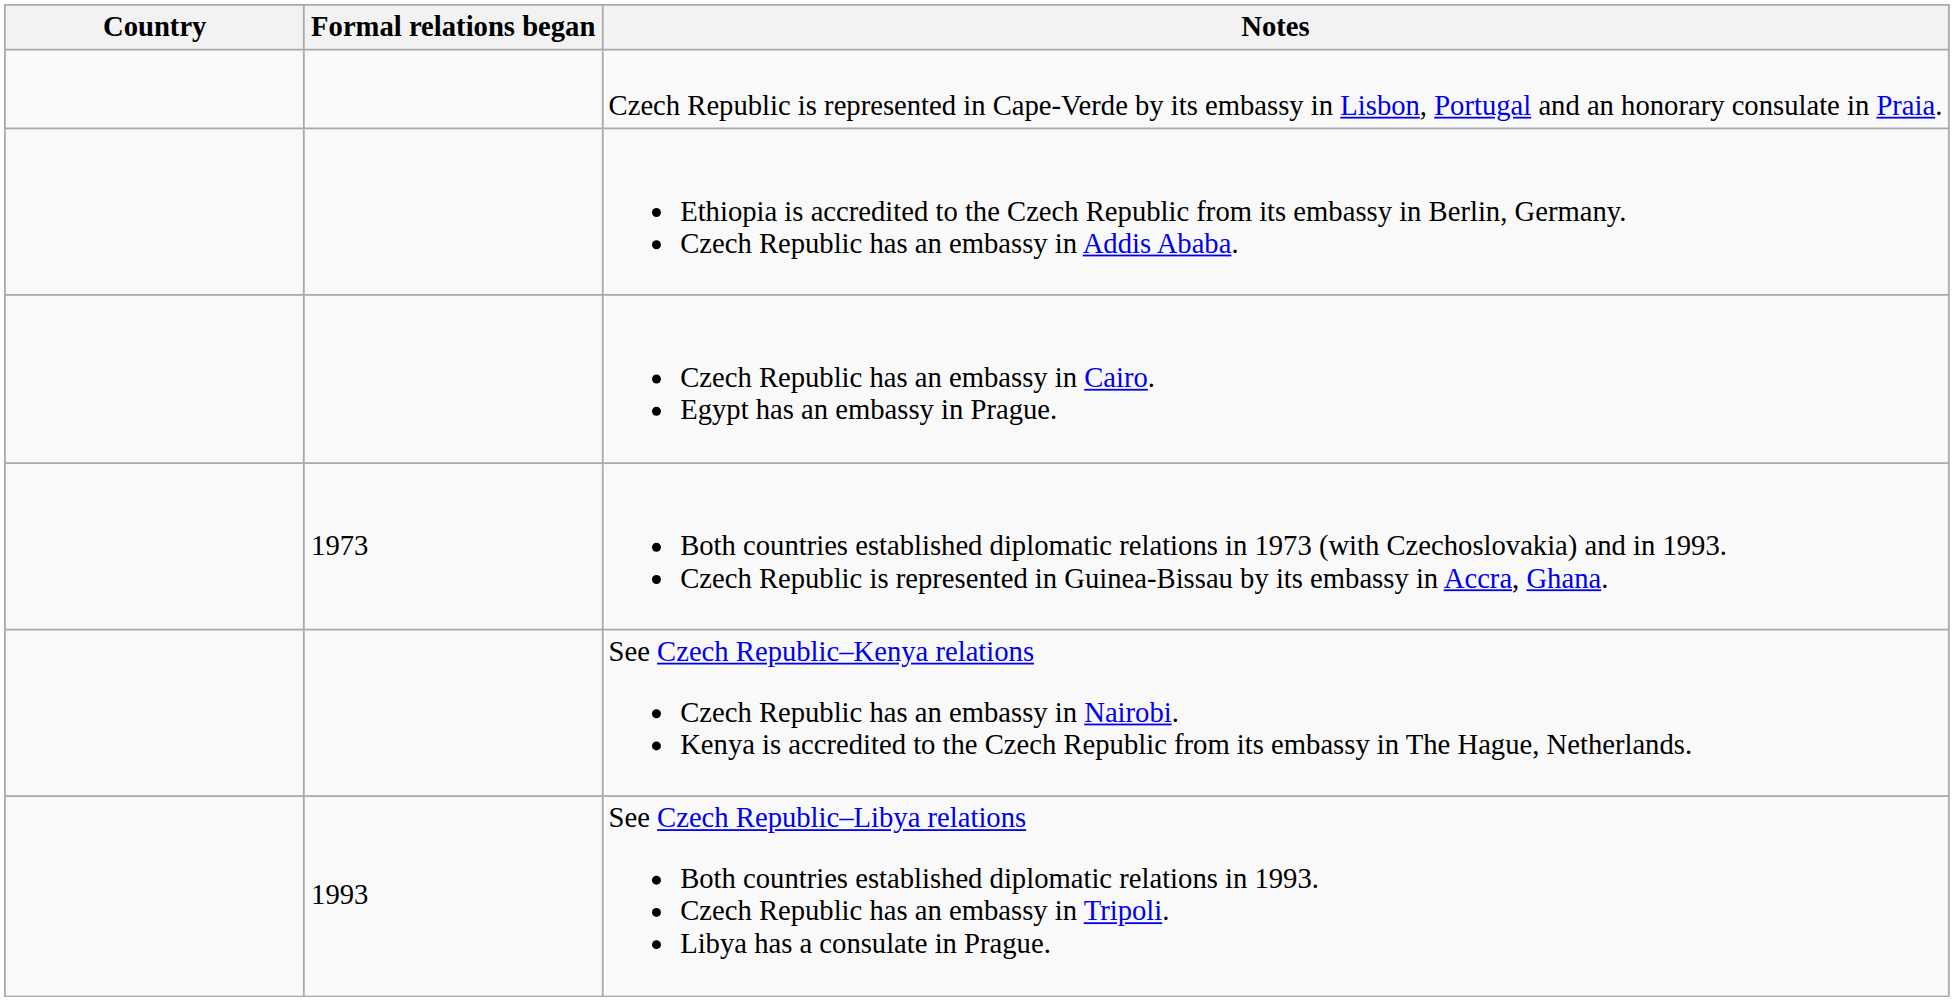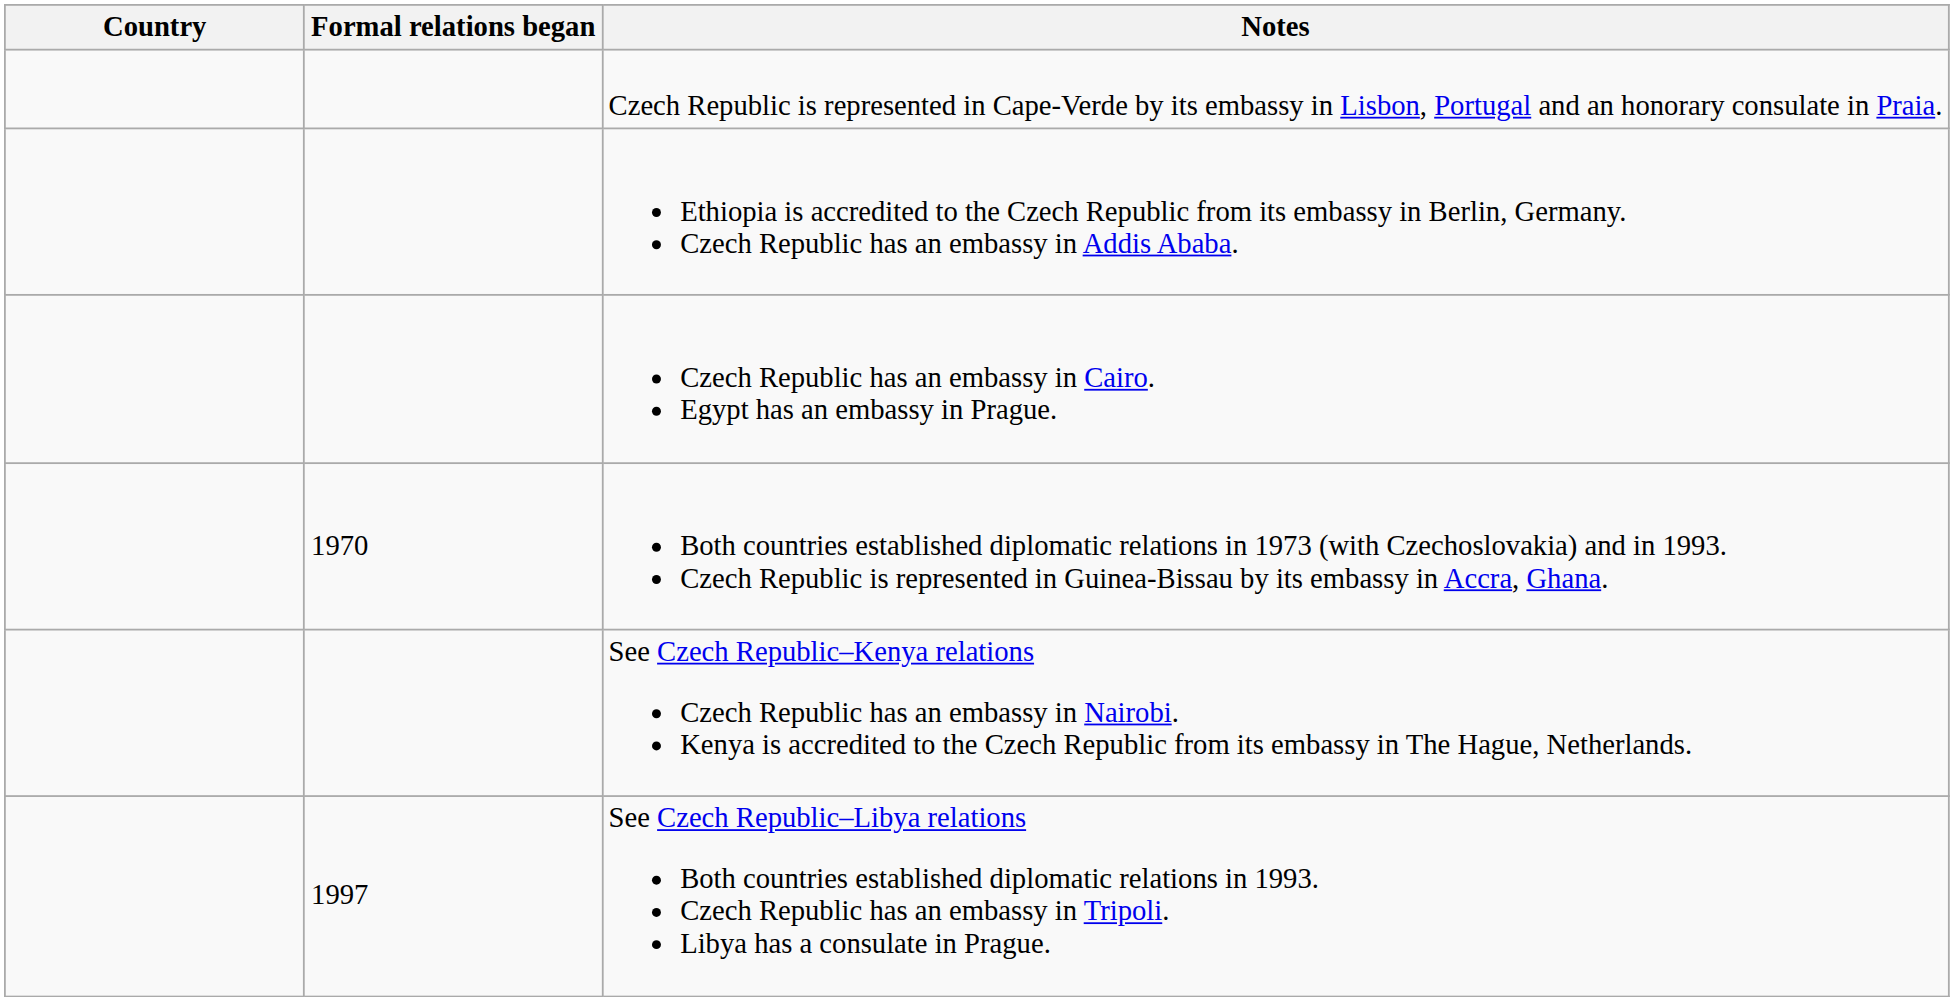(340, 545) 1973 -> (340, 545) 1970
(340, 895) 1993 -> (340, 895) 1997
